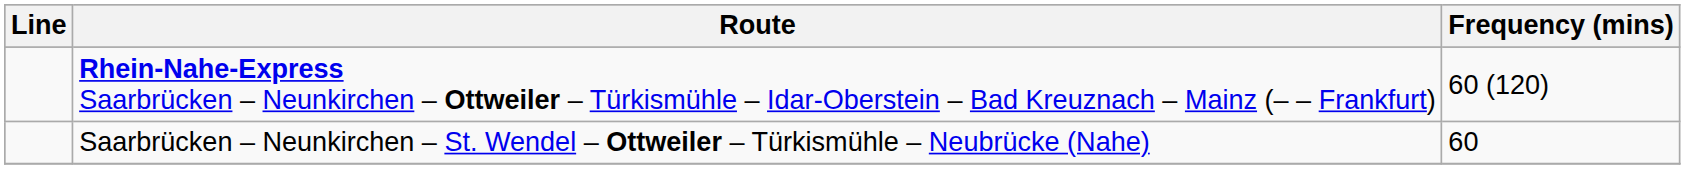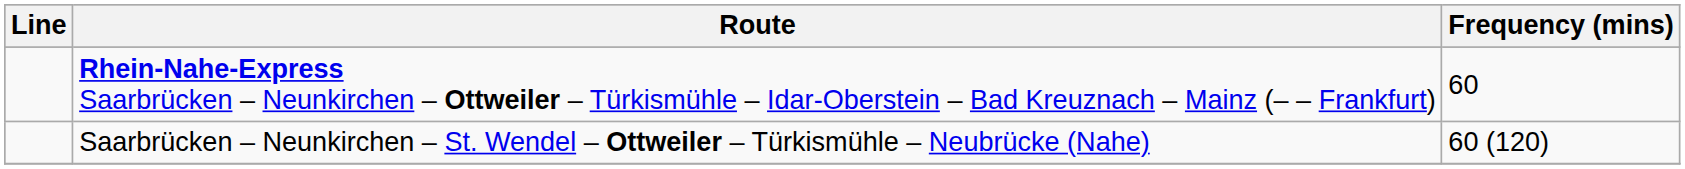(1499, 84) 60 (120) -> (1463, 84) 60
(1463, 142) 60 -> (1499, 142) 60 (120)
